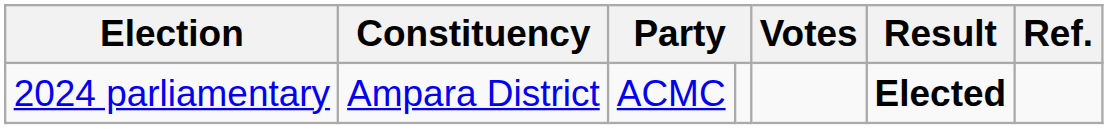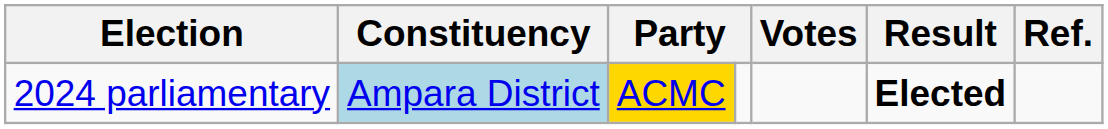(473, 92) no background -> (473, 92) lightblue background
(671, 92) no background -> (671, 92) gold background
